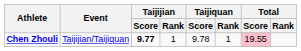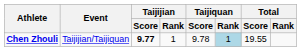(228, 40) no background -> (228, 40) lightblue background
(256, 40) pink background -> (256, 40) no background
